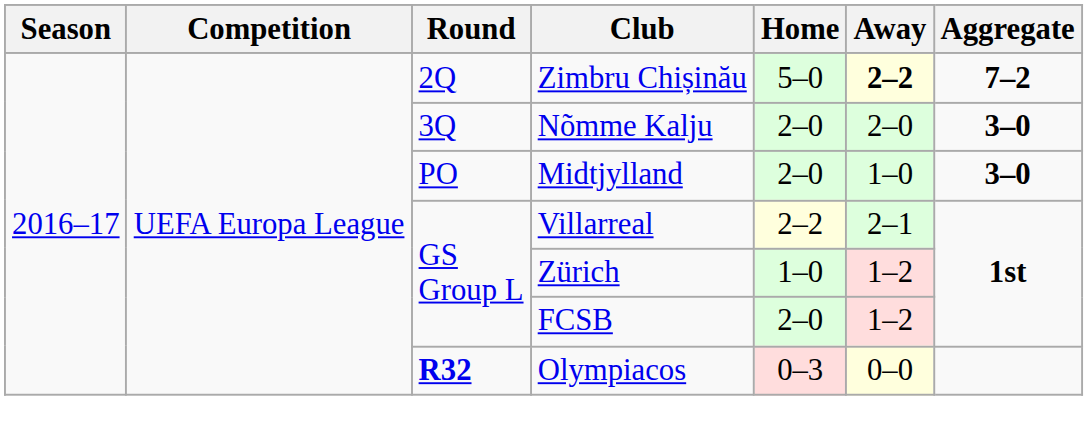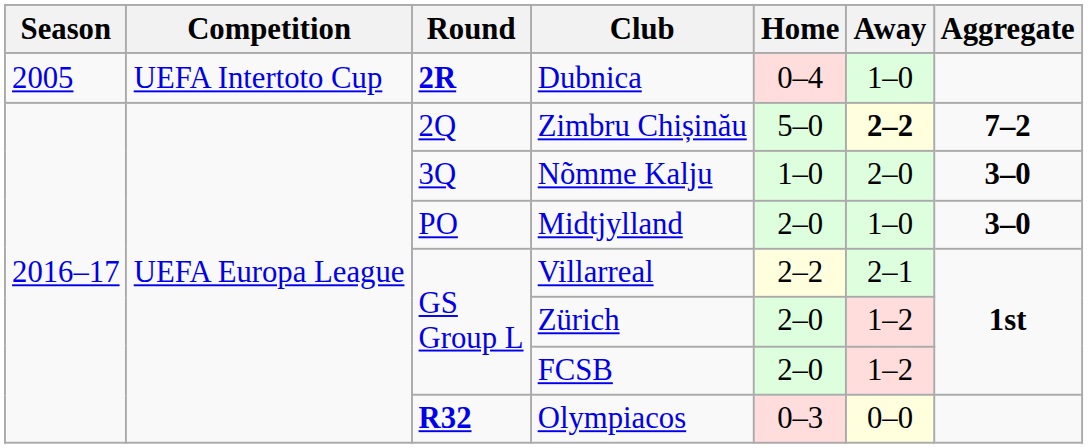+ row: (590, 77)
(800, 126) 2–0 -> (800, 175) 1–0
(800, 272) 1–0 -> (800, 321) 2–0
